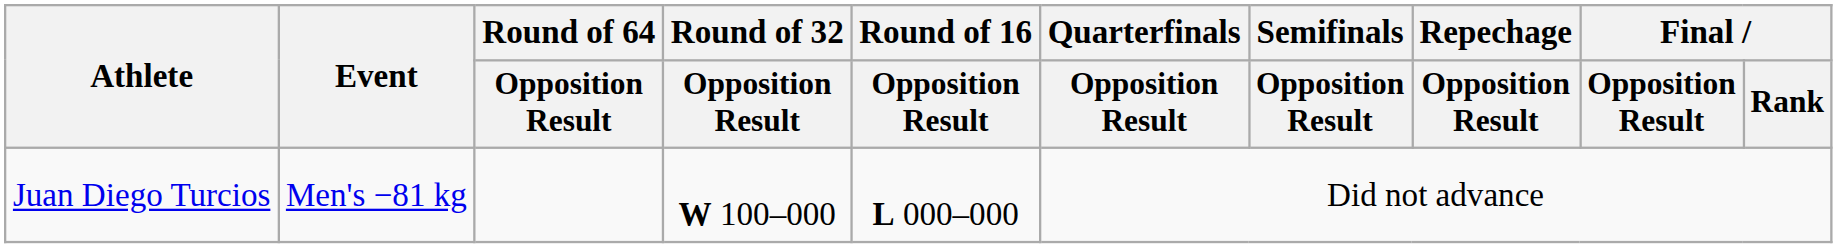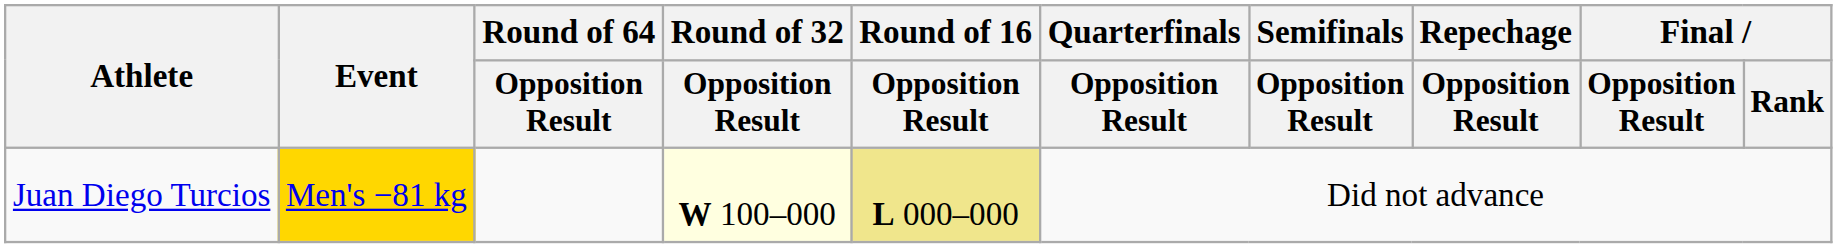(376, 194) no background -> (376, 194) gold background
(757, 214) no background -> (757, 214) lightyellow background
(946, 214) no background -> (946, 214) khaki background
